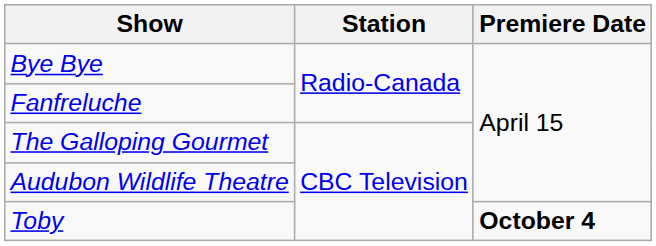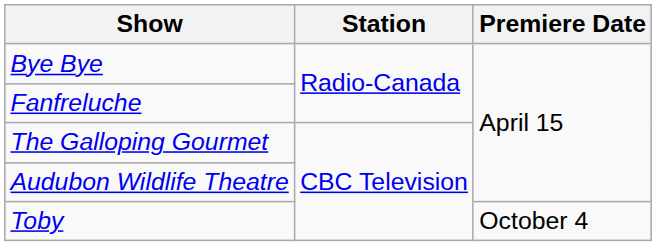(537, 220) bold -> (534, 220) normal
